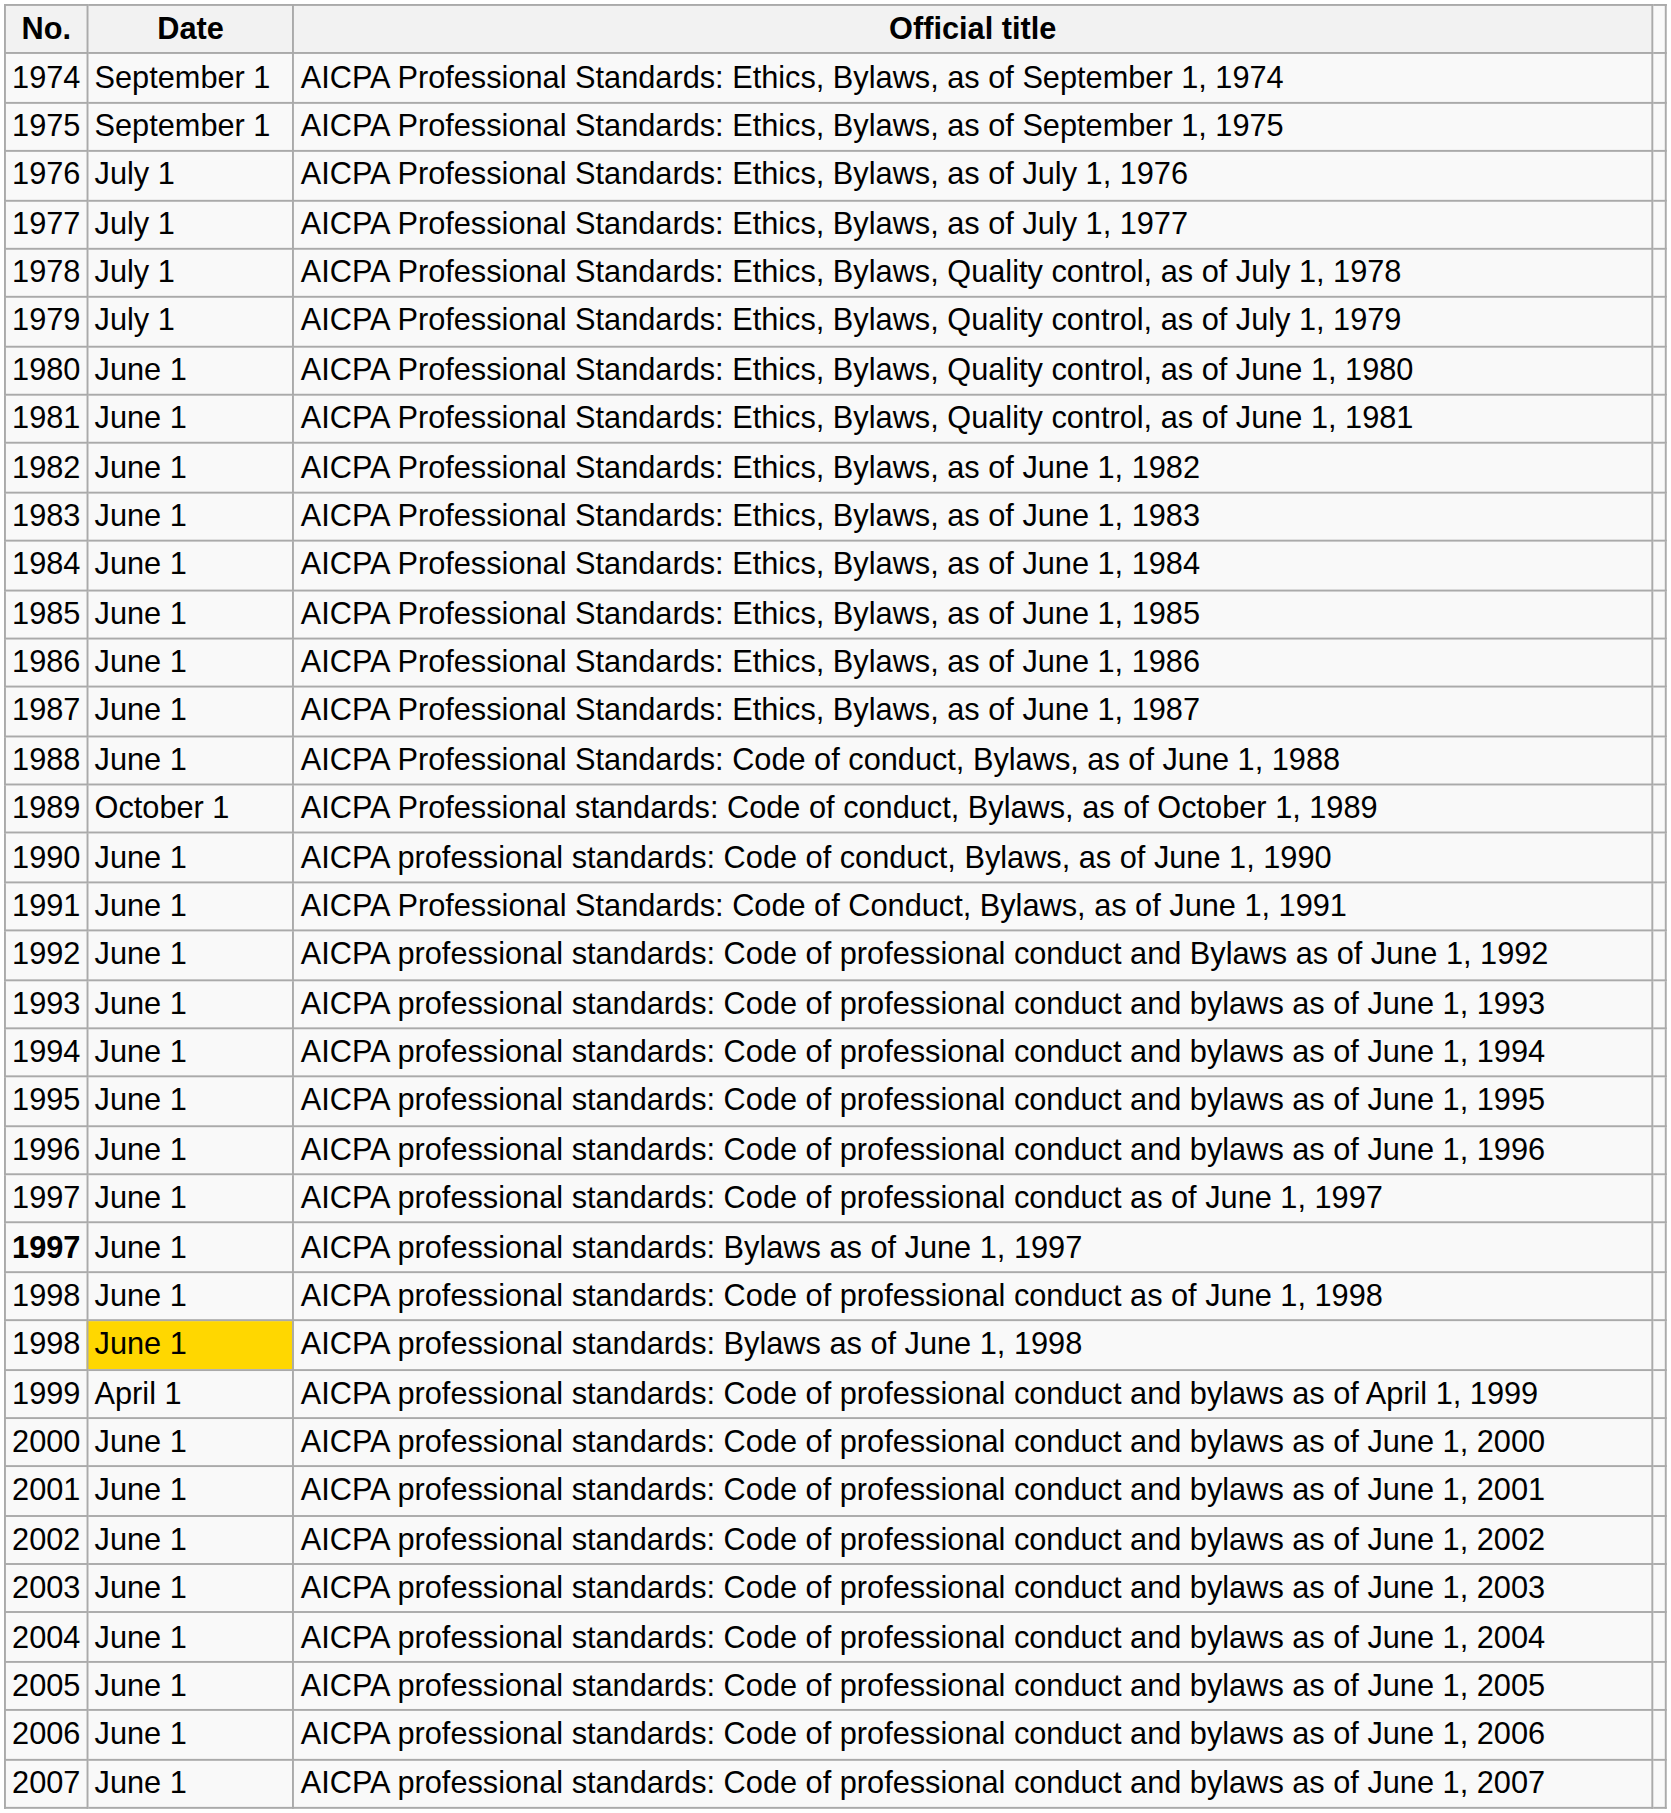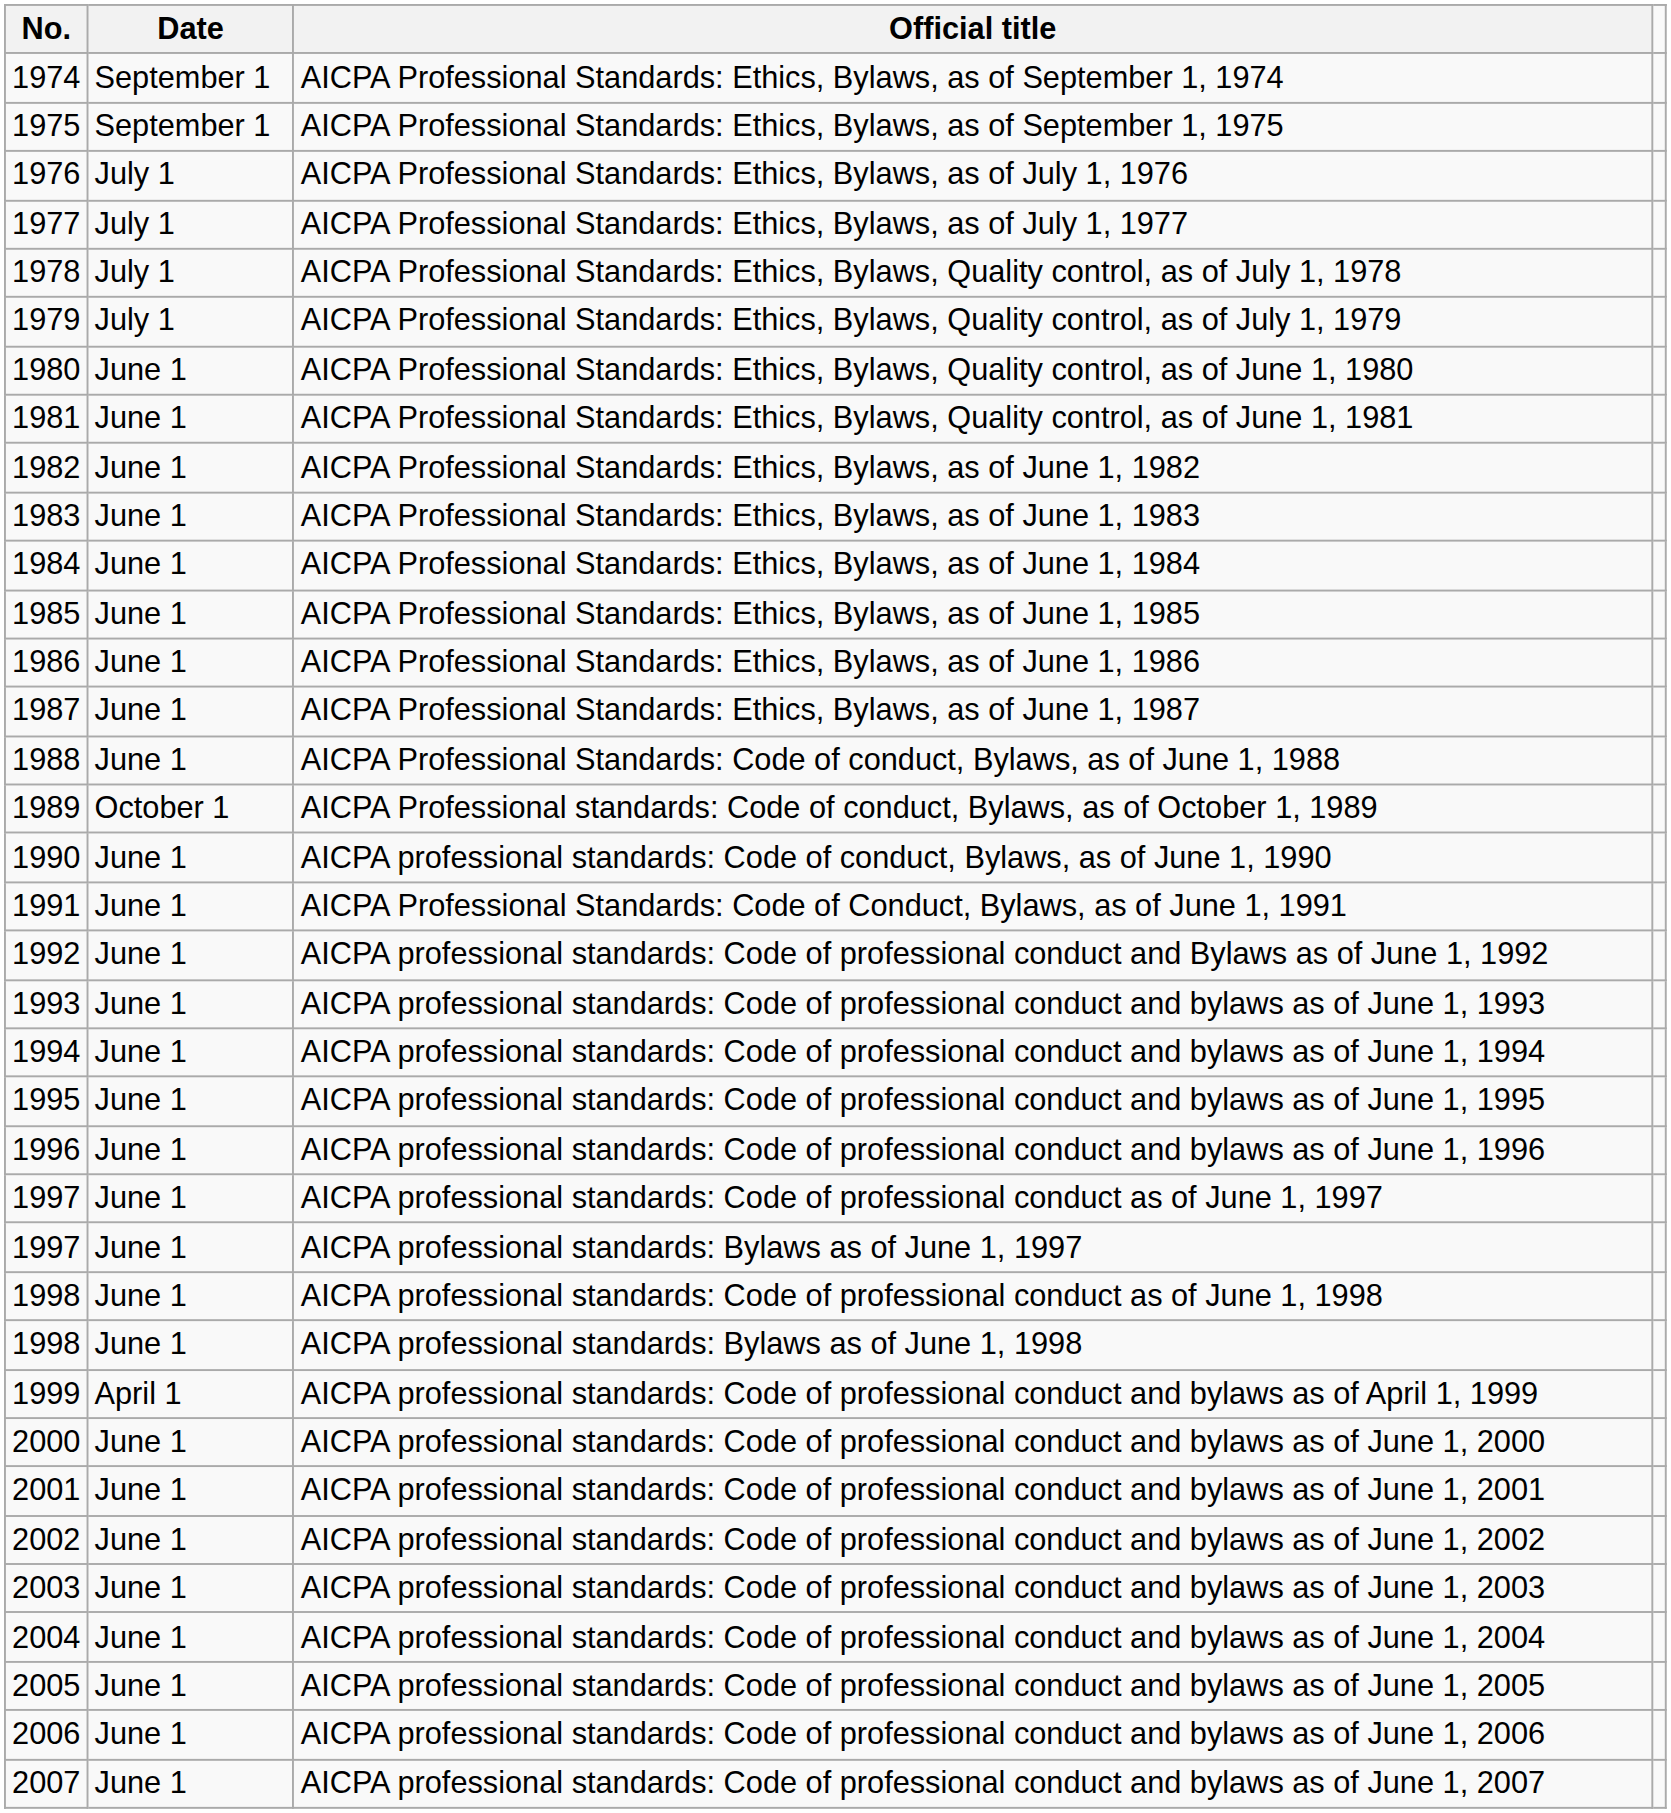(46, 1246) bold -> (46, 1246) normal
(141, 1344) gold background -> (141, 1344) no background
